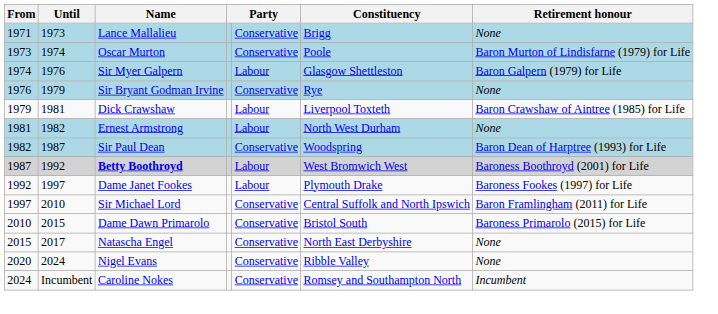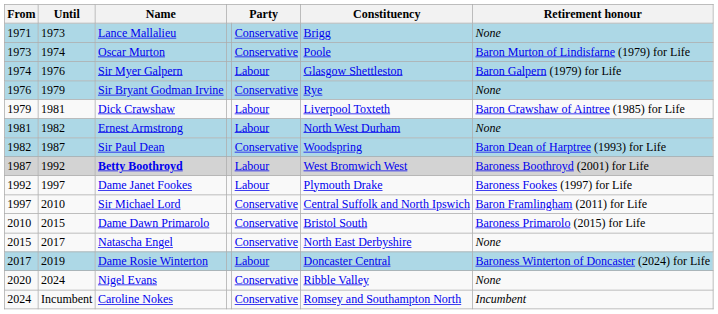+ row: (153, 261)
